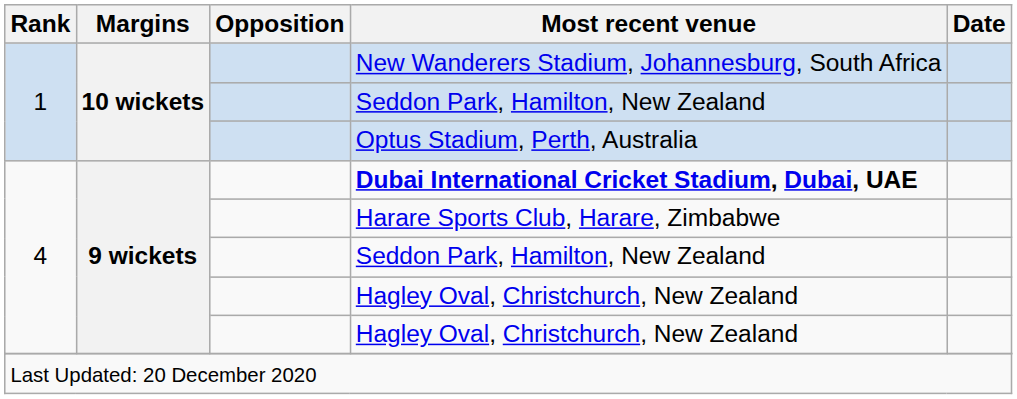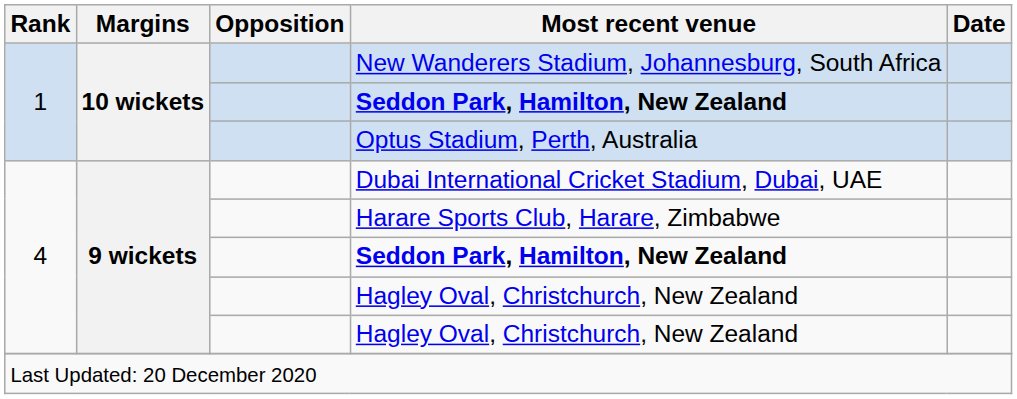(561, 101) normal -> (571, 101) bold
(637, 179) bold -> (619, 179) normal
(561, 256) normal -> (571, 256) bold
